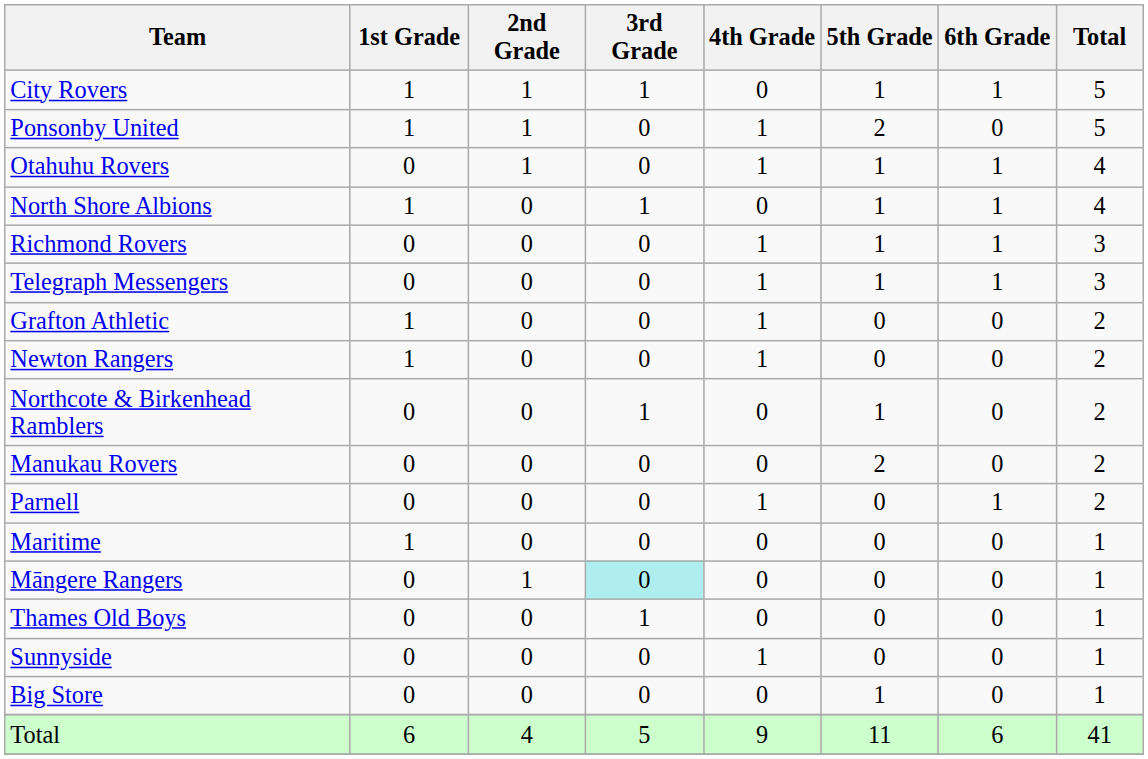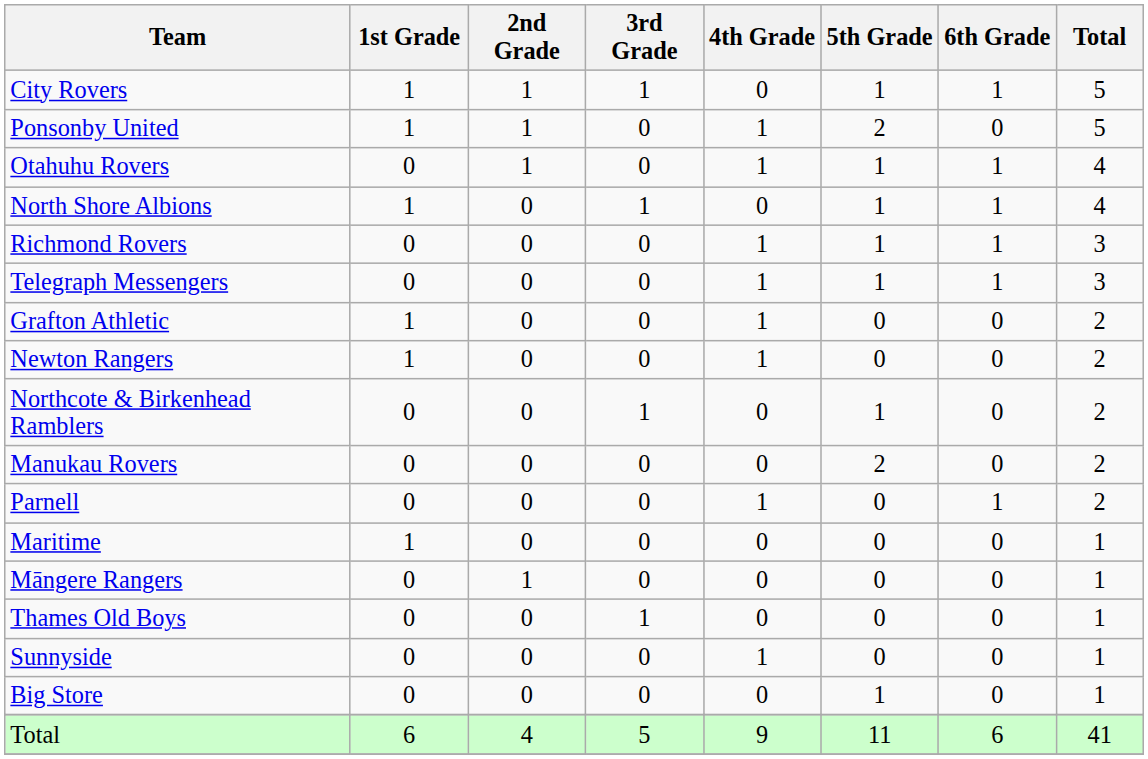(644, 579) paleturquoise background -> (644, 579) no background
